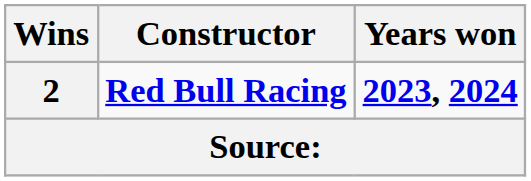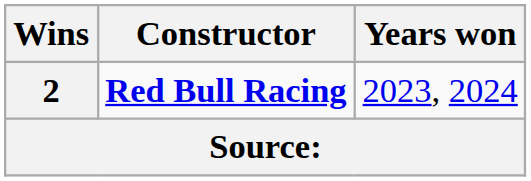(440, 90) bold -> (440, 90) normal
